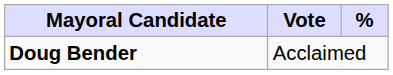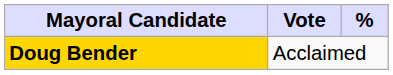(73, 52) no background -> (73, 52) gold background
